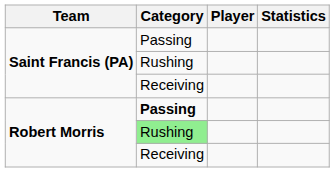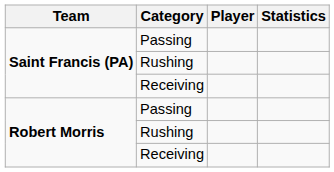(168, 108) bold -> (166, 108) normal
(167, 132) lightgreen background -> (167, 132) no background
